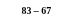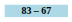(36, 11) no background -> (36, 11) lightblue background
